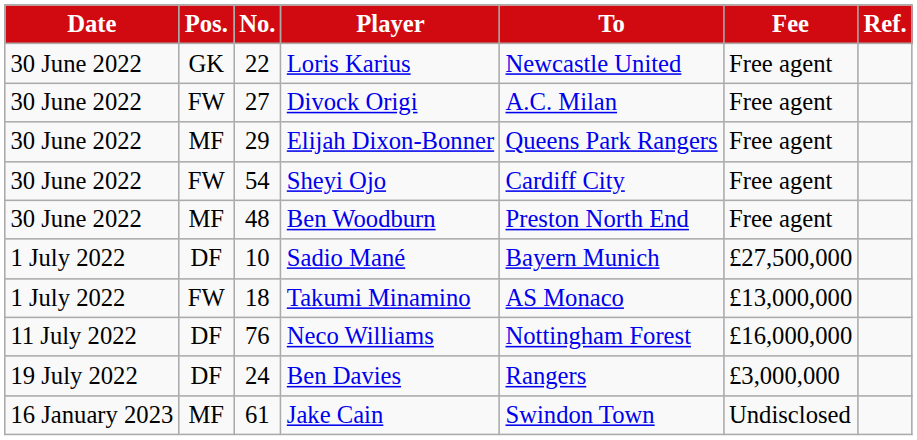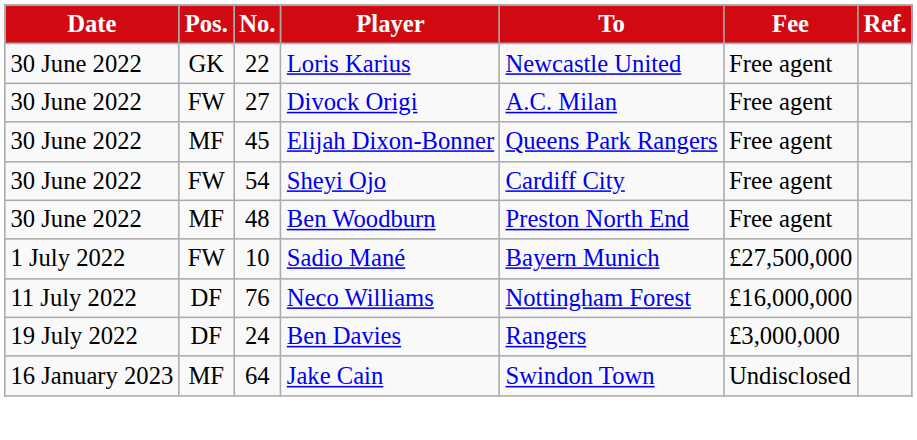(257, 141) 29 -> (257, 141) 45
(206, 258) DF -> (206, 258) FW
- row: (379, 297)
(257, 414) 61 -> (257, 375) 64
